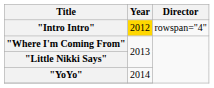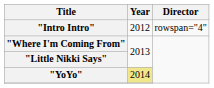(140, 28) gold background -> (140, 28) no background
(140, 75) no background -> (140, 75) khaki background
